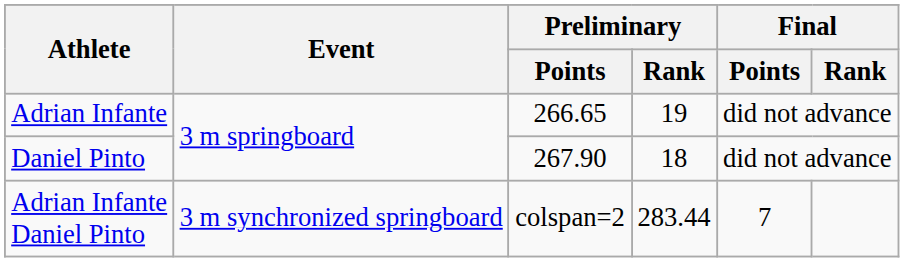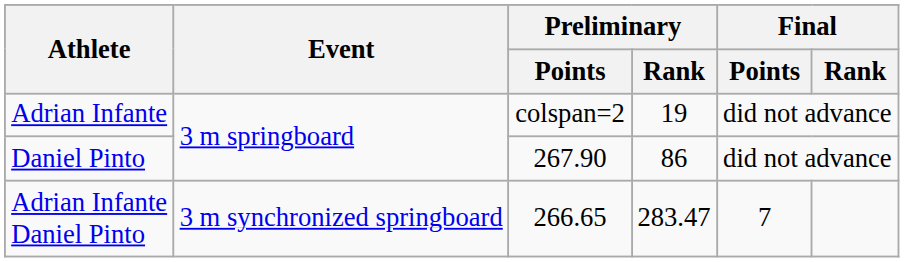(570, 114) 266.65 -> (570, 114) colspan=2
(674, 158) 18 -> (674, 158) 86
(570, 218) colspan=2 -> (570, 218) 266.65
(674, 218) 283.44 -> (674, 218) 283.47
